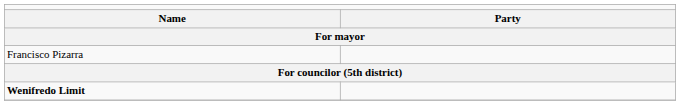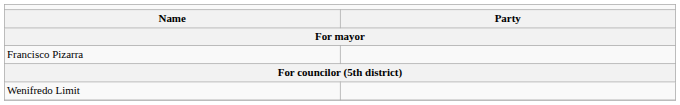(46, 91) bold -> (43, 91) normal
